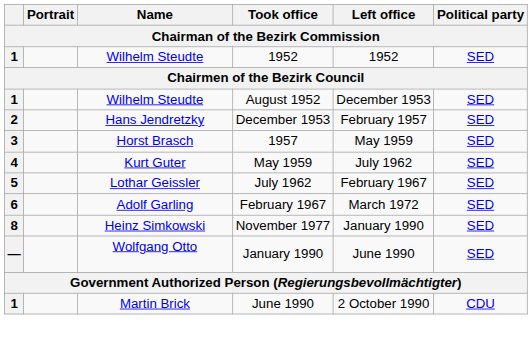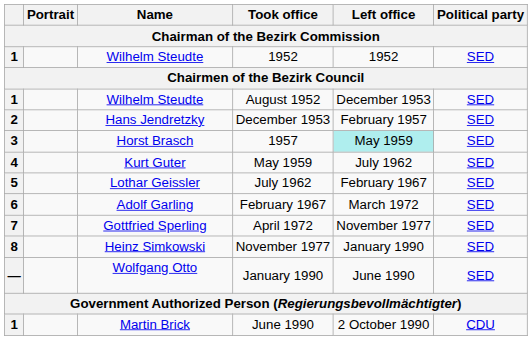(384, 141) no background -> (384, 141) paleturquoise background
+ row: (283, 225)
